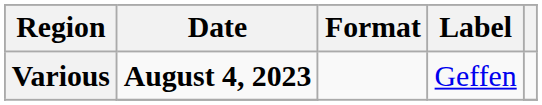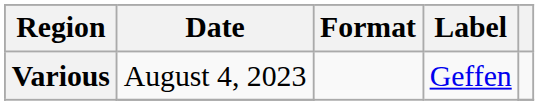(217, 75) bold -> (215, 75) normal
